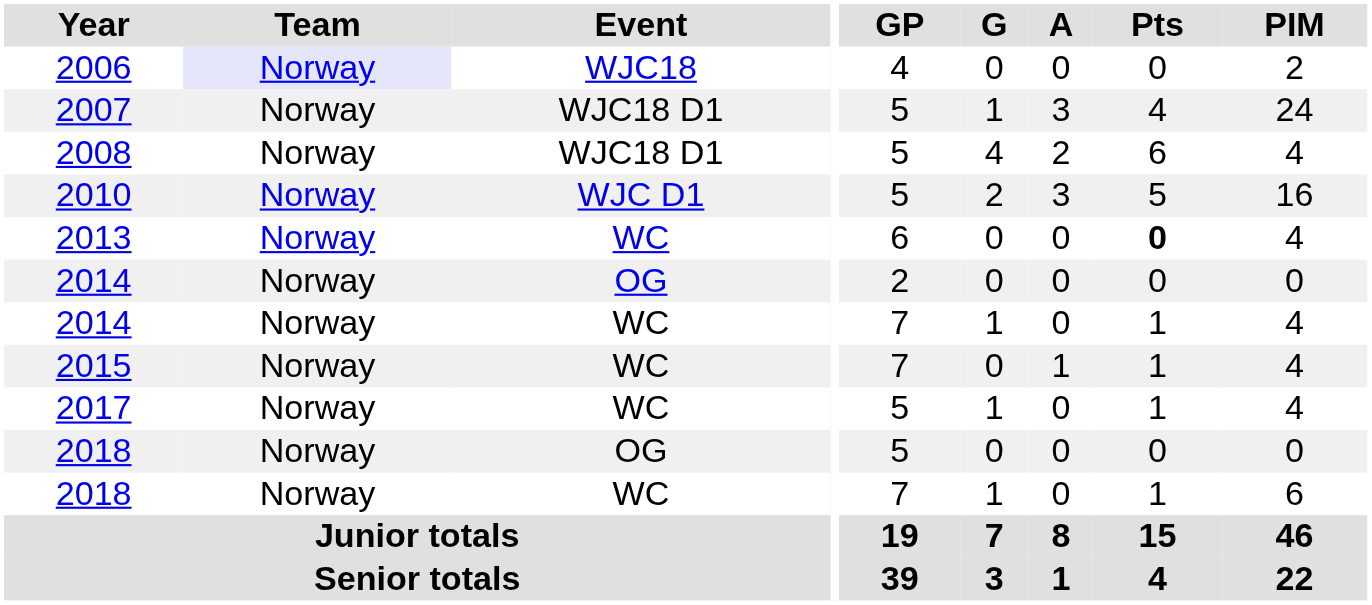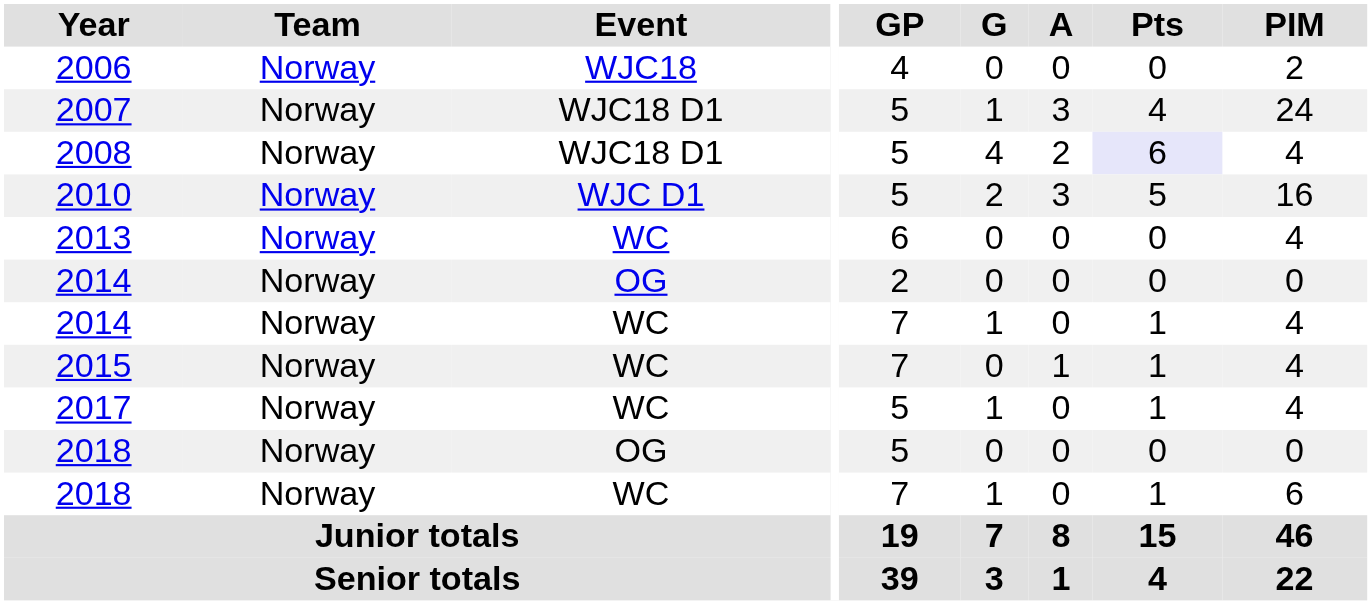(317, 67) lavender background -> (317, 67) no background
(1158, 152) no background -> (1158, 152) lavender background
(1158, 237) bold -> (1158, 237) normal
